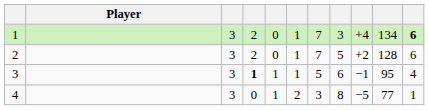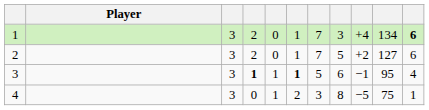(388, 54) 128 -> (388, 54) 127
(297, 74) normal -> (297, 74) bold
(388, 94) 77 -> (388, 94) 75
